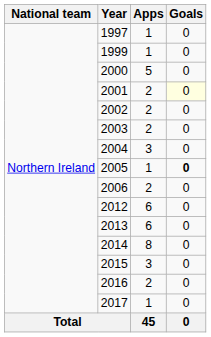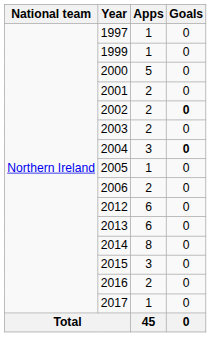(186, 91) lightyellow background -> (186, 91) no background
(186, 110) normal -> (186, 110) bold
(186, 149) normal -> (186, 149) bold
(186, 168) bold -> (186, 168) normal
